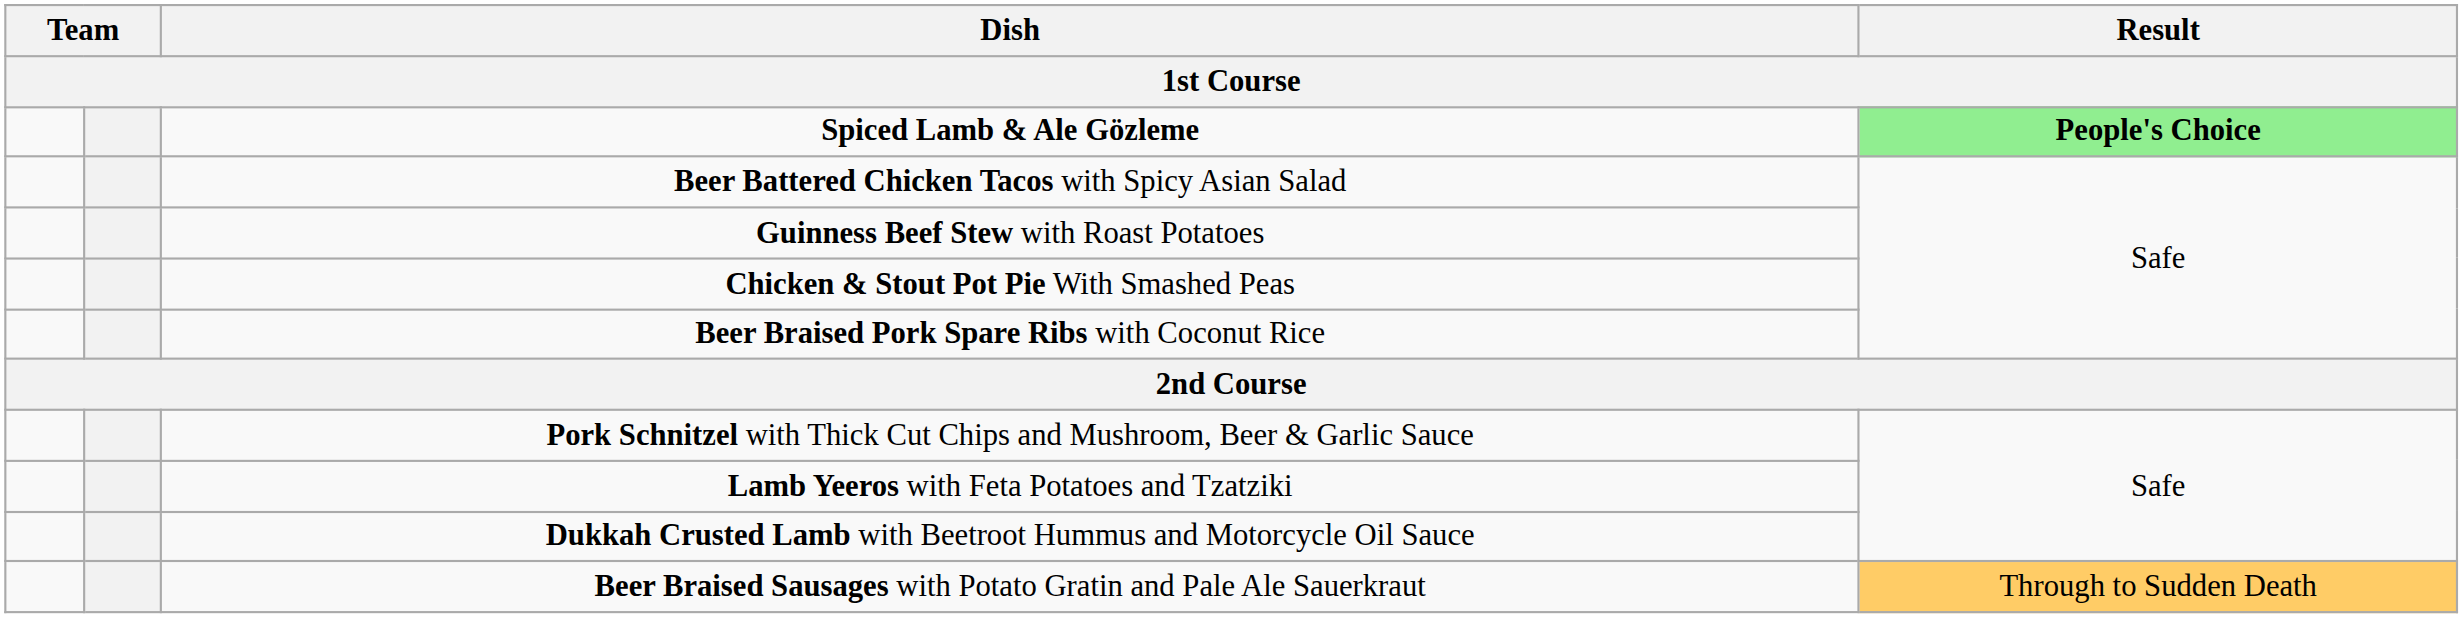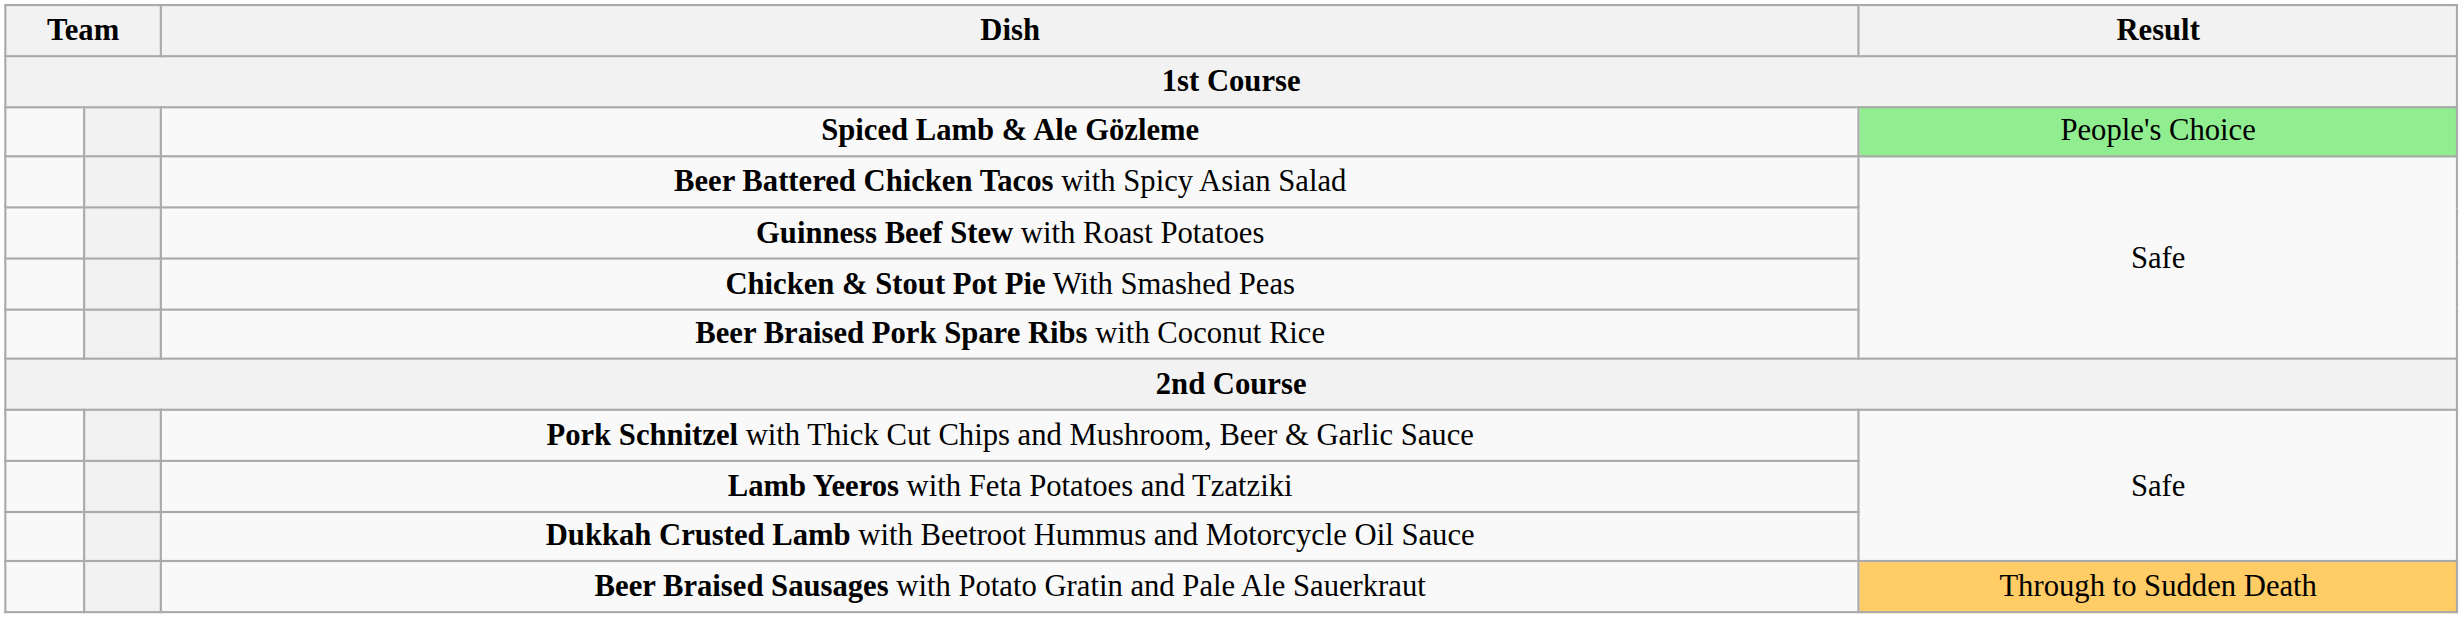(2158, 131) bold -> (2158, 131) normal
